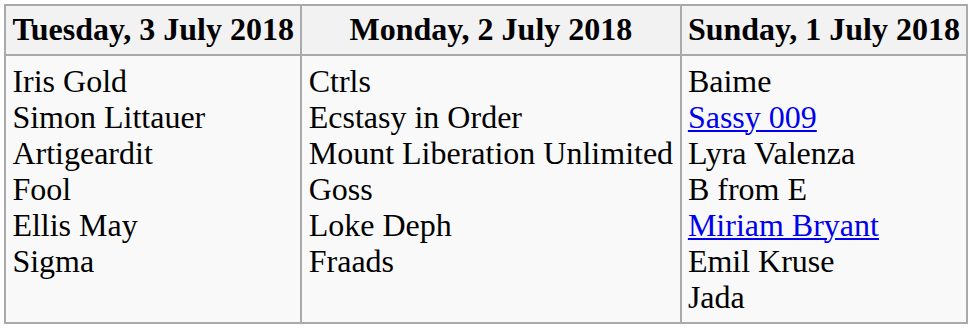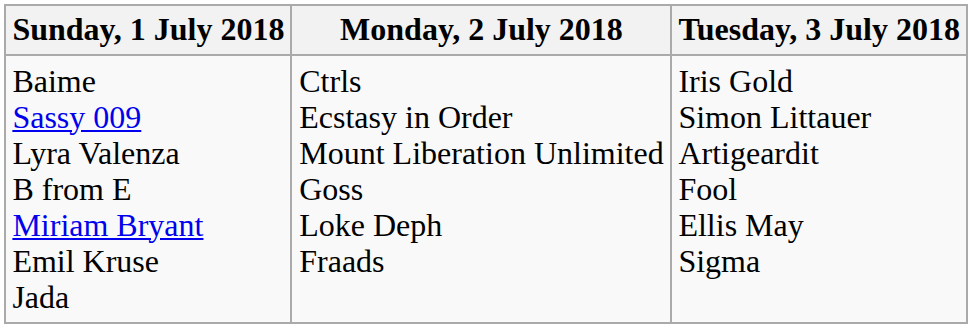columns swapped: (824, 29) <-> (153, 29)
